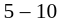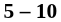(30, 11) normal -> (30, 11) bold
